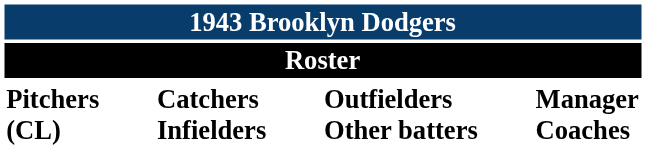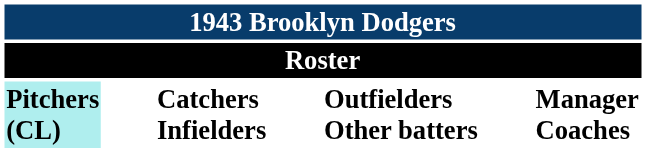(53, 114) no background -> (53, 114) paleturquoise background
